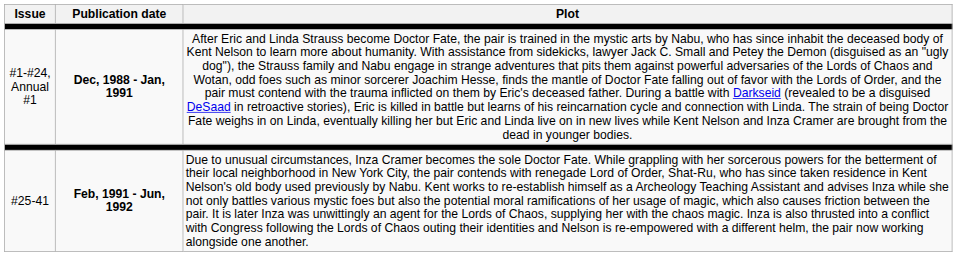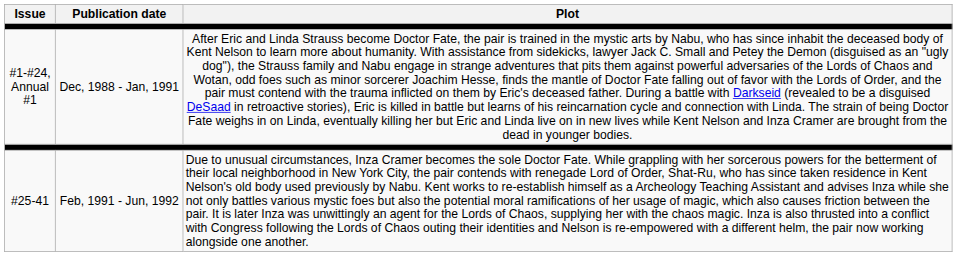(119, 86) bold -> (119, 86) normal
(119, 200) bold -> (119, 200) normal
